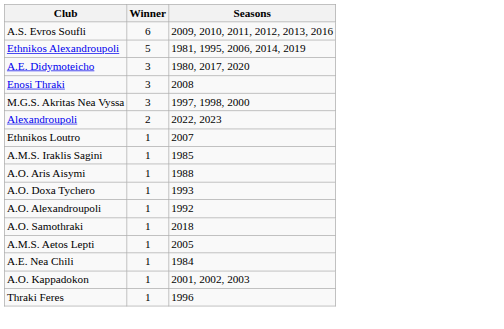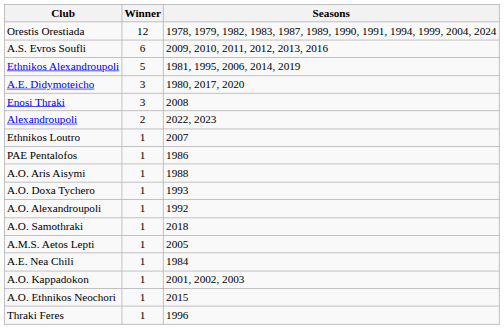+ row: (46, 31)
- row: (66, 102)
- row: (55, 155)
+ row: (42, 155)
+ row: (61, 297)
